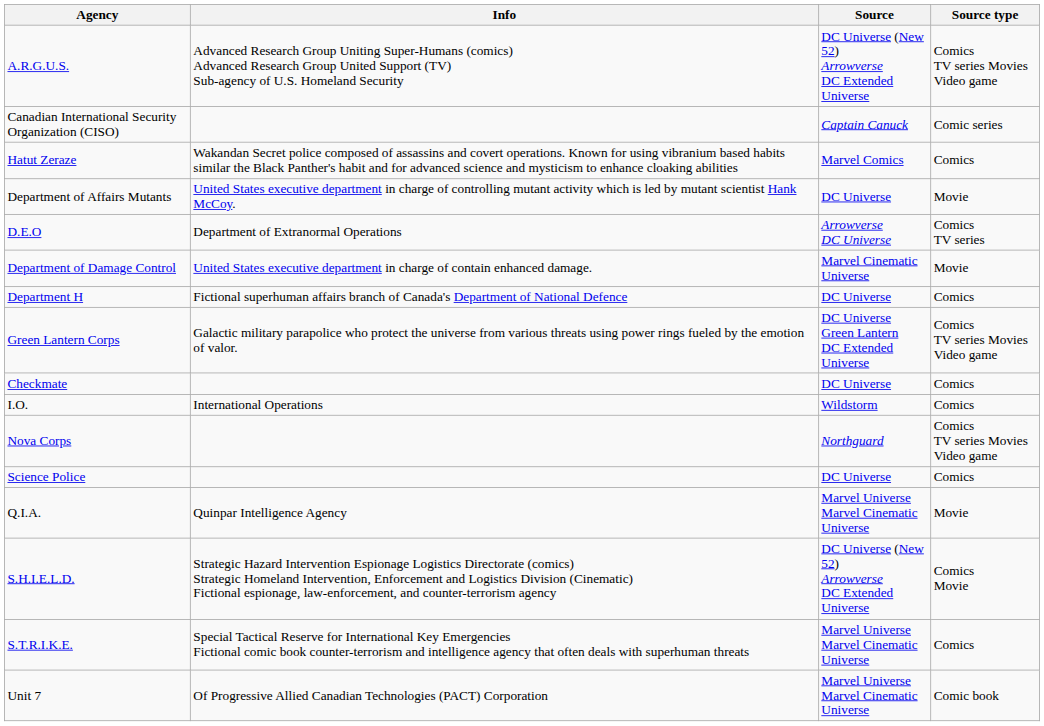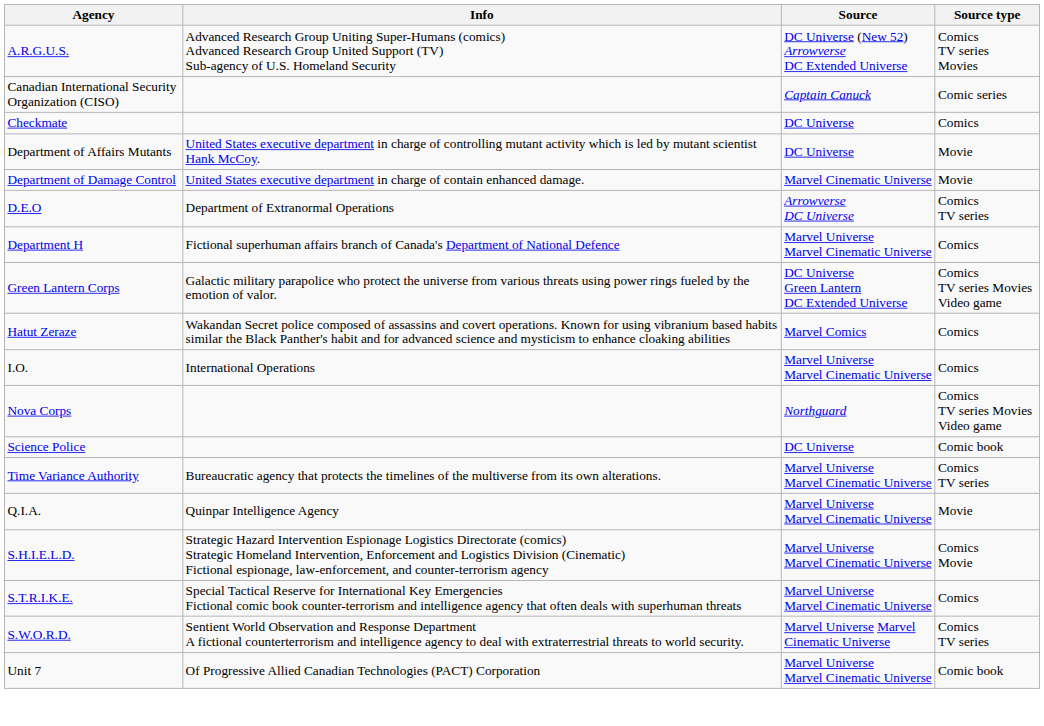(981, 65) Comics TV series Movies Video game -> (964, 51) Comics TV series Movies
rows swapped: (37, 383) <-> (42, 160)
rows swapped: (92, 268) <-> (24, 232)
(856, 296) DC Universe -> (858, 244) Marvel Universe Marvel Cinematic Universe
(849, 404) Wildstorm -> (858, 367) Marvel Universe Marvel Cinematic Universe
(954, 476) Comics -> (971, 447) Comic book
+ row: (73, 475)
(873, 578) DC Universe (New 52) Arrowverse DC Extended Universe -> (858, 555) Marvel Universe Marvel Cinematic Universe
+ row: (39, 634)
